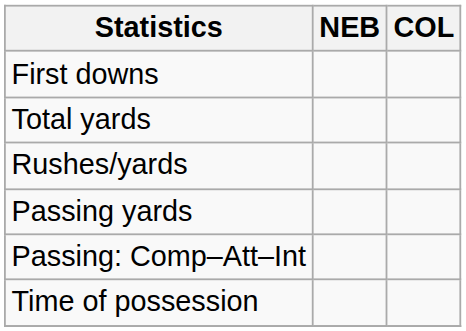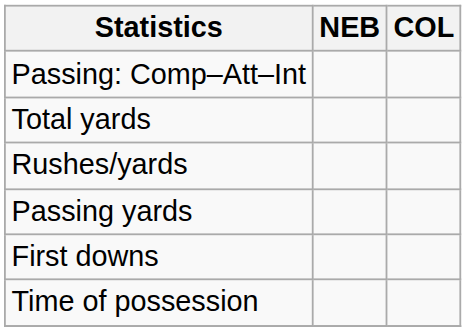rows swapped: (85, 73) <-> (159, 256)
